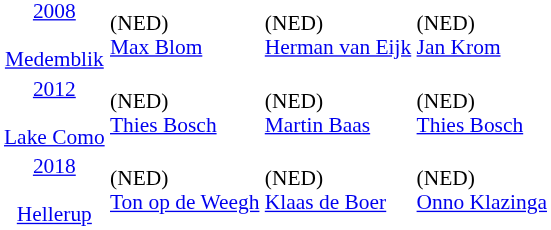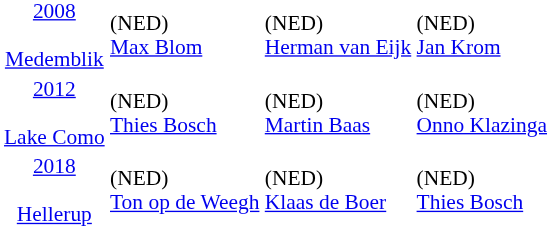(470, 112) (NED) Thies Bosch -> (482, 112) (NED) Onno Klazinga
(482, 190) (NED) Onno Klazinga -> (470, 190) (NED) Thies Bosch
